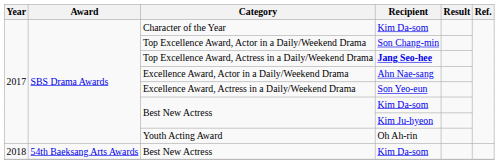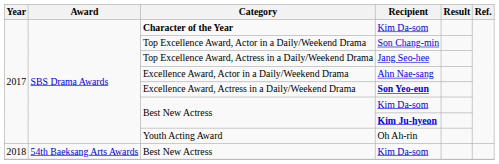(184, 27) normal -> (188, 27) bold
(405, 58) bold -> (403, 58) normal
(402, 89) normal -> (403, 89) bold
(405, 120) normal -> (407, 120) bold
